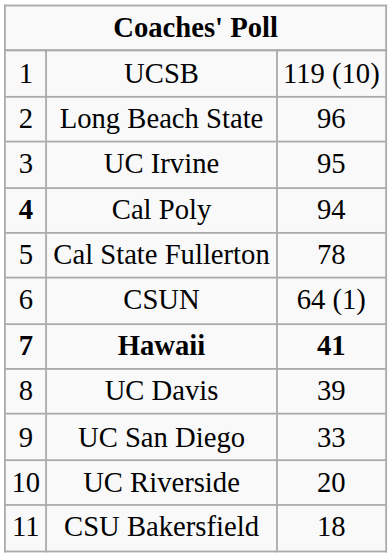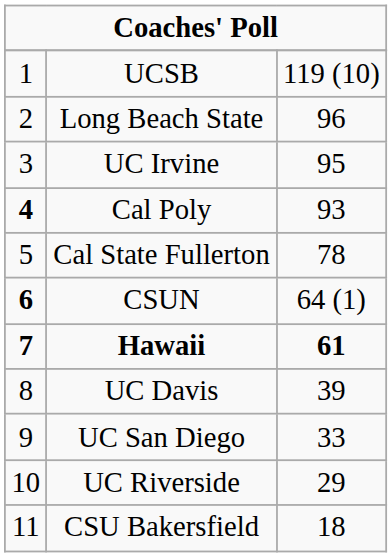(331, 209) 94 -> (331, 209) 93
(26, 300) normal -> (26, 300) bold
(331, 345) 41 -> (331, 345) 61
(331, 482) 20 -> (331, 482) 29
